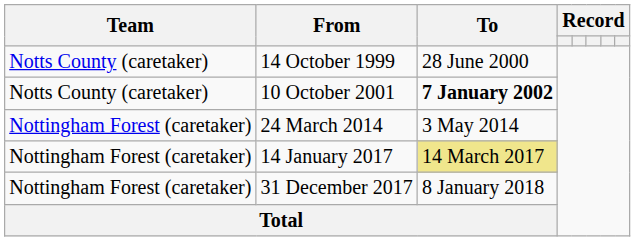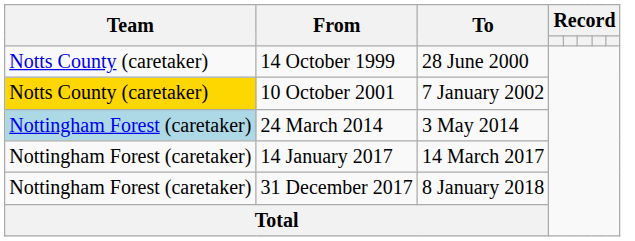(109, 93) no background -> (109, 93) gold background
(488, 93) bold -> (483, 93) normal
(130, 124) no background -> (130, 124) lightblue background
(483, 156) khaki background -> (483, 156) no background
